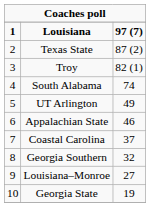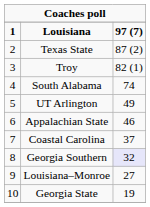(129, 157) no background -> (129, 157) lavender background
